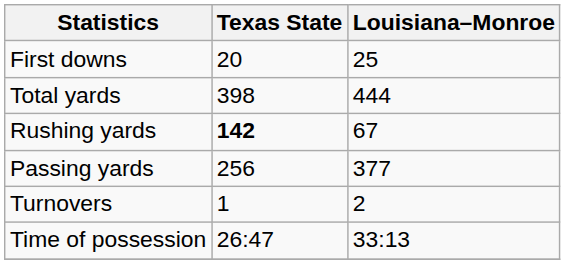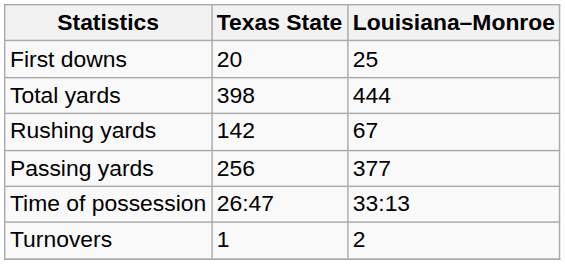(236, 131) bold -> (236, 131) normal
rows swapped: (61, 204) <-> (108, 240)
